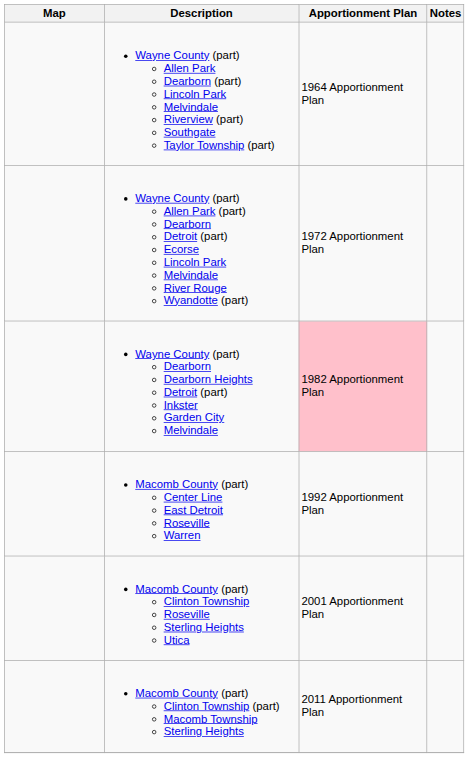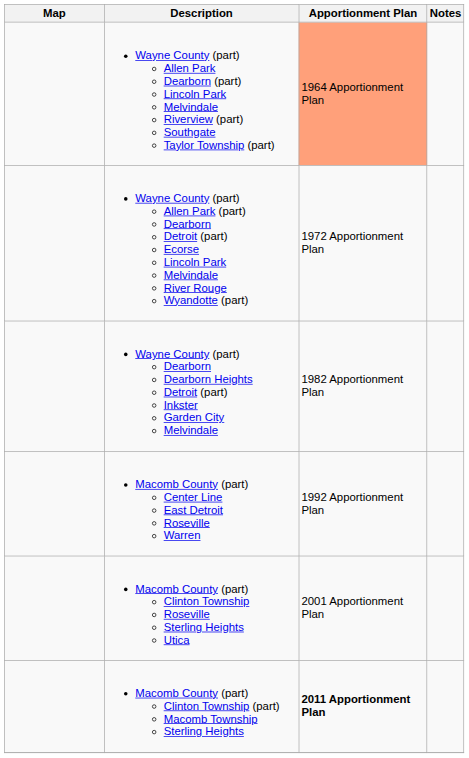(352, 94) no background -> (352, 94) lightsalmon background
(352, 386) pink background -> (352, 386) no background
(352, 706) normal -> (356, 706) bold
